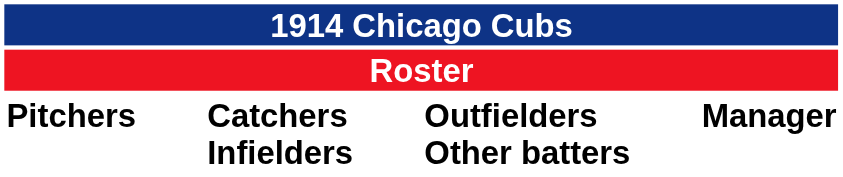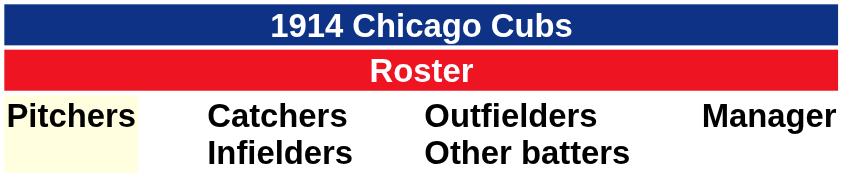(71, 116) no background -> (71, 116) lightyellow background
